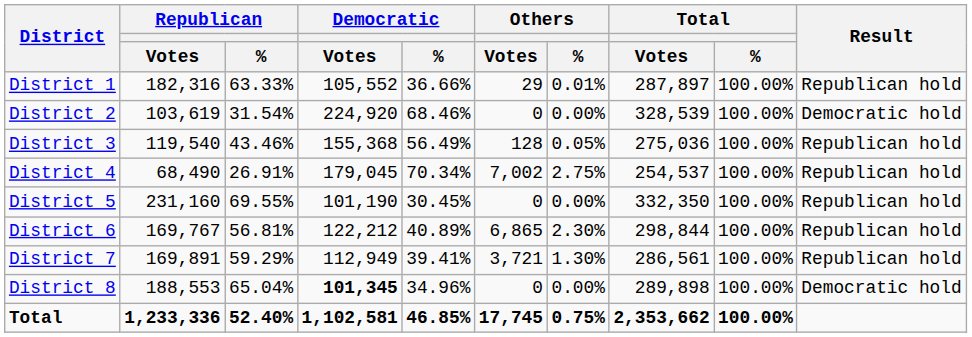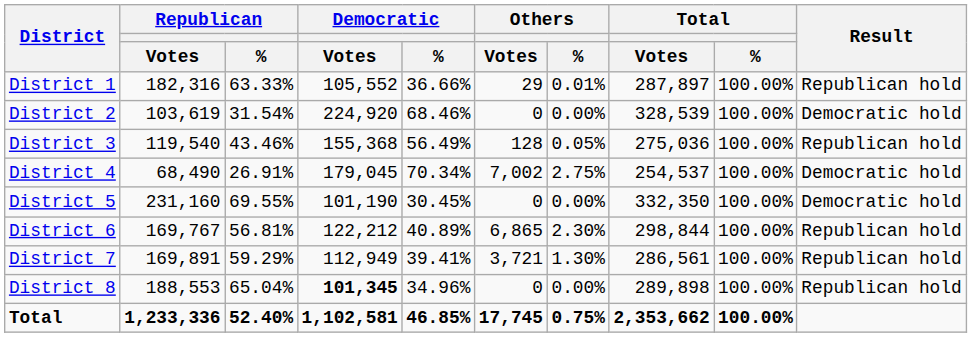(882, 173) Republican hold -> (882, 173) Democratic hold
(882, 202) Republican hold -> (882, 202) Democratic hold
(882, 289) Democratic hold -> (882, 289) Republican hold
